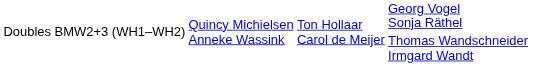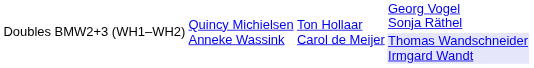(458, 48) no background -> (458, 48) lavender background
